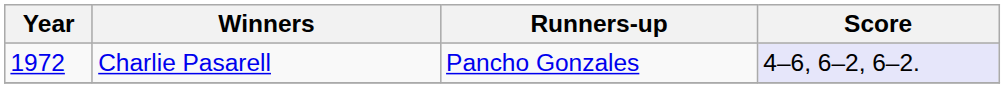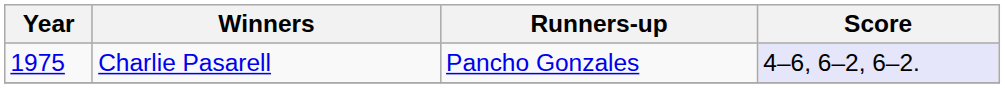(38, 62) 1972 -> (38, 62) 1975
